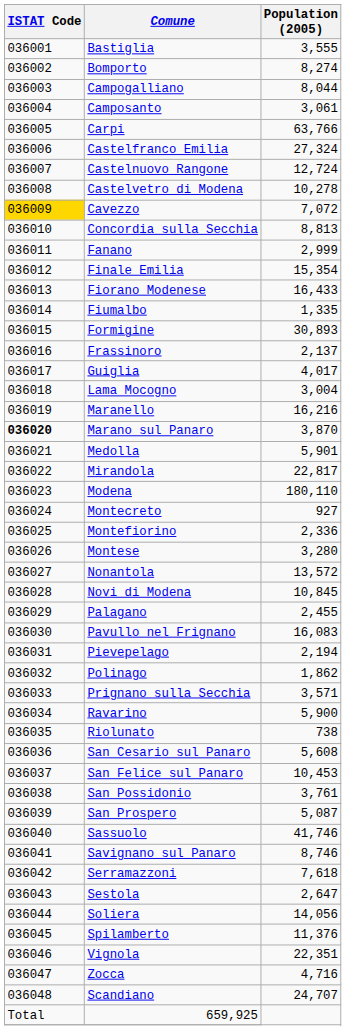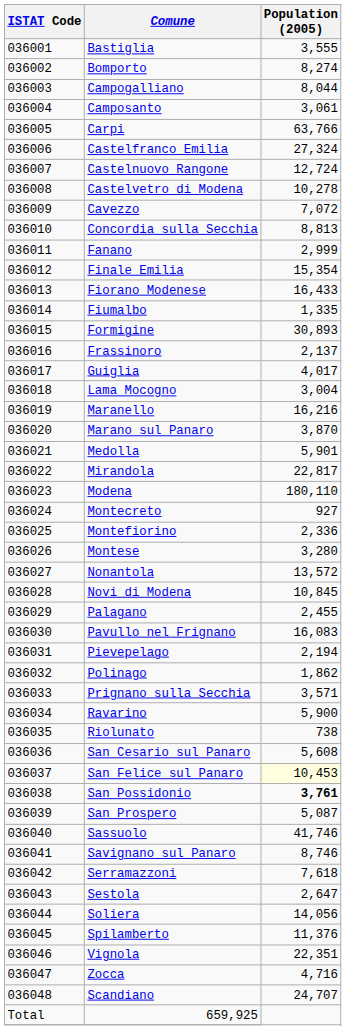(30, 210) gold background -> (30, 210) no background
(30, 431) bold -> (30, 431) normal
(316, 774) no background -> (316, 774) lightyellow background
(319, 794) normal -> (319, 794) bold
